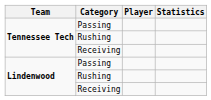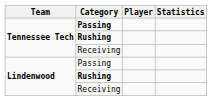(94, 25) normal -> (94, 25) bold
(94, 38) normal -> (94, 38) bold
(94, 76) normal -> (94, 76) bold
